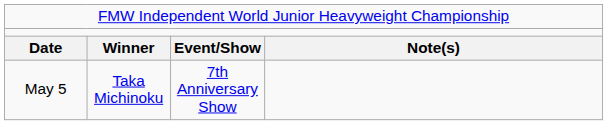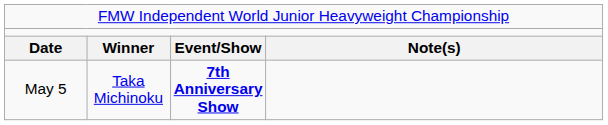(217, 89) normal -> (218, 89) bold
